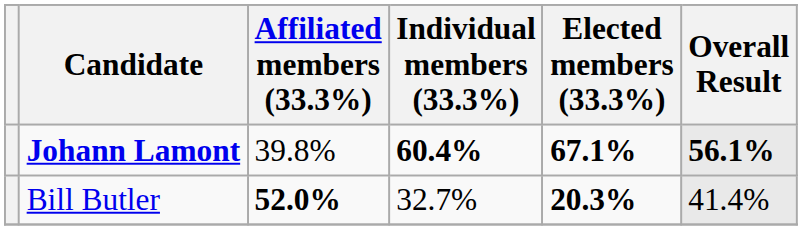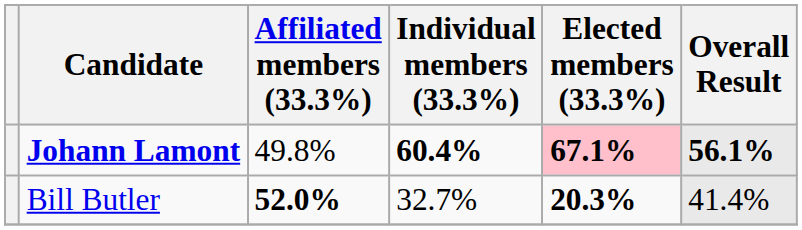(295, 149) 39.8% -> (295, 149) 49.8%
(593, 149) no background -> (593, 149) pink background
